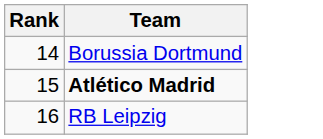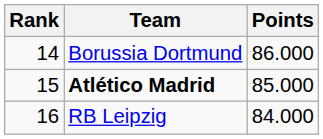+ column: (283, 20)
